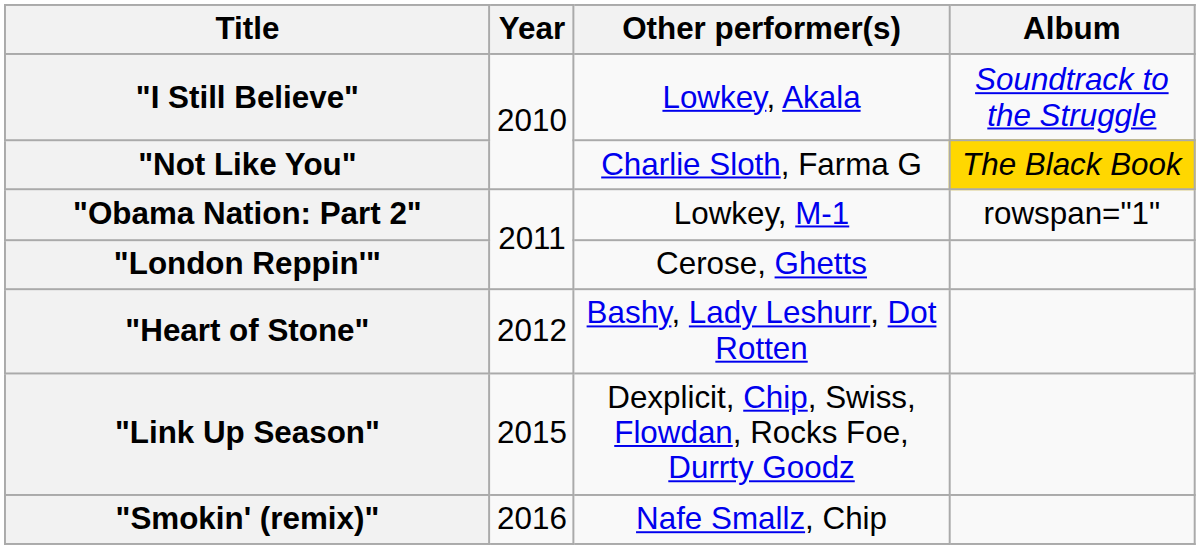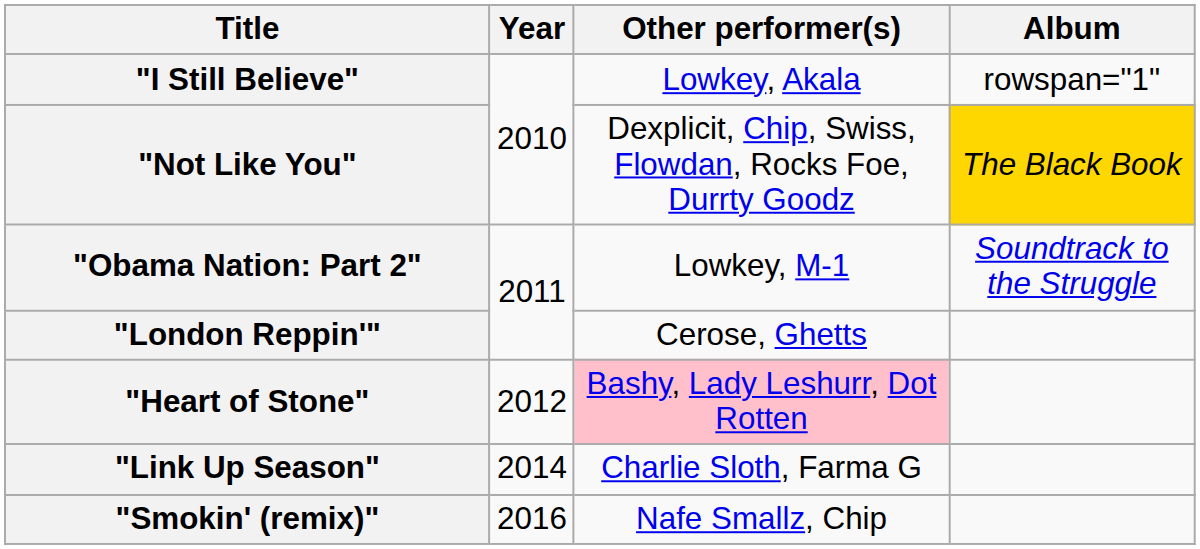(1072, 96) Soundtrack to the Struggle -> (1072, 79) rowspan="1"
(762, 164) Charlie Sloth, Farma G -> (762, 164) Dexplicit, Chip, Swiss, Flowdan, Rocks Foe, Durrty Goodz
(1072, 213) rowspan="1" -> (1072, 266) Soundtrack to the Struggle
(762, 330) no background -> (762, 401) pink background
(532, 433) 2015 -> (532, 468) 2014
(762, 433) Dexplicit, Chip, Swiss, Flowdan, Rocks Foe, Durrty Goodz -> (762, 468) Charlie Sloth, Farma G
